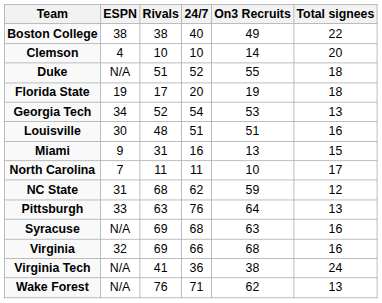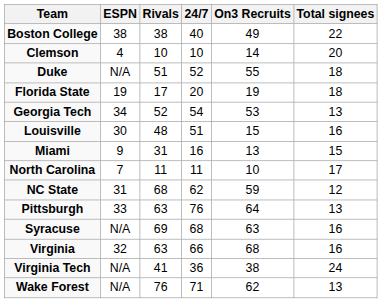(252, 131) 51 -> (252, 131) 15
(161, 248) 69 -> (161, 248) 63
